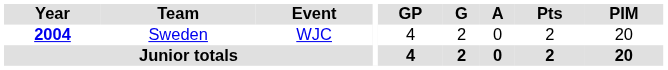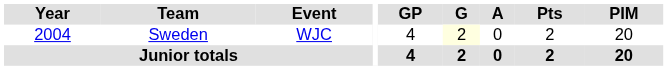(52, 34) bold -> (52, 34) normal
(462, 34) no background -> (462, 34) lightyellow background
